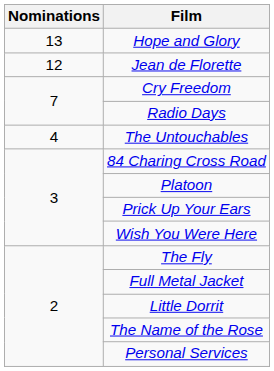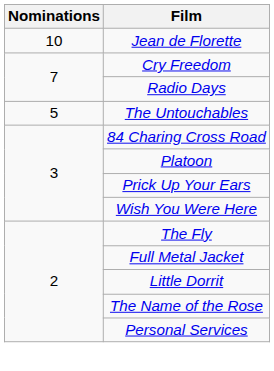- row: (186, 40)
(54, 64) 12 -> (54, 40) 10
(54, 137) 4 -> (54, 112) 5
